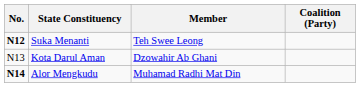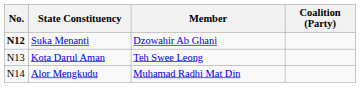(168, 40) Teh Swee Leong -> (175, 40) Dzowahir Ab Ghani
(175, 57) Dzowahir Ab Ghani -> (168, 57) Teh Swee Leong
(16, 73) bold -> (16, 73) normal
